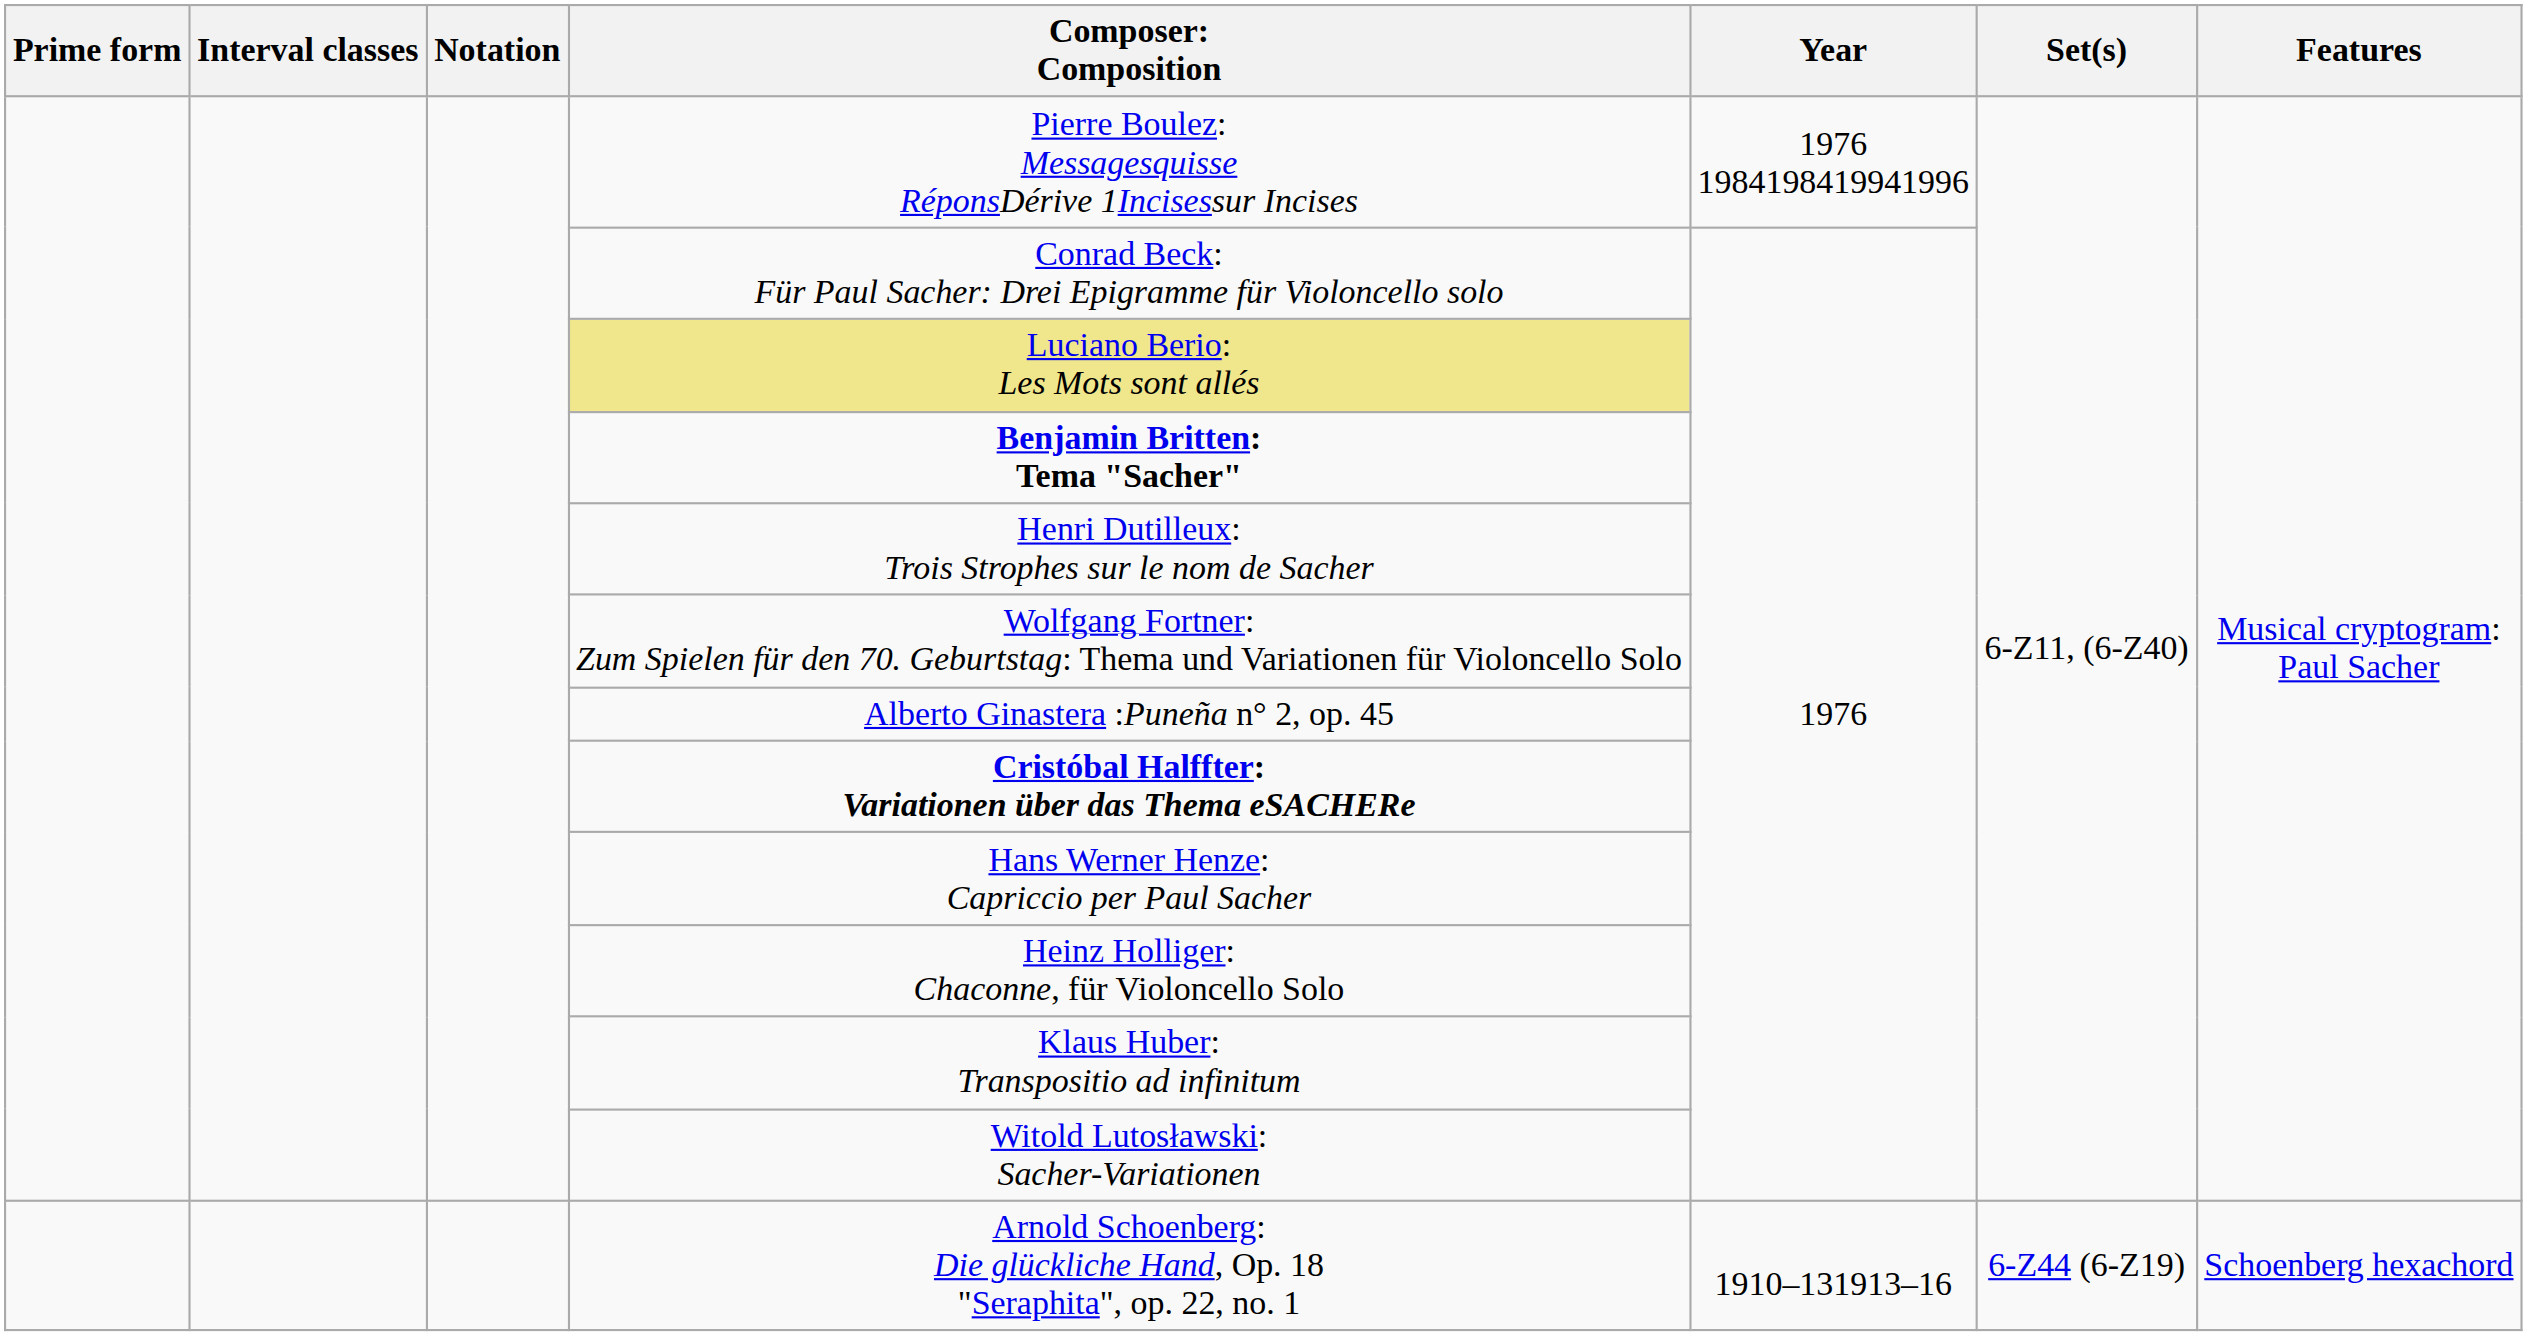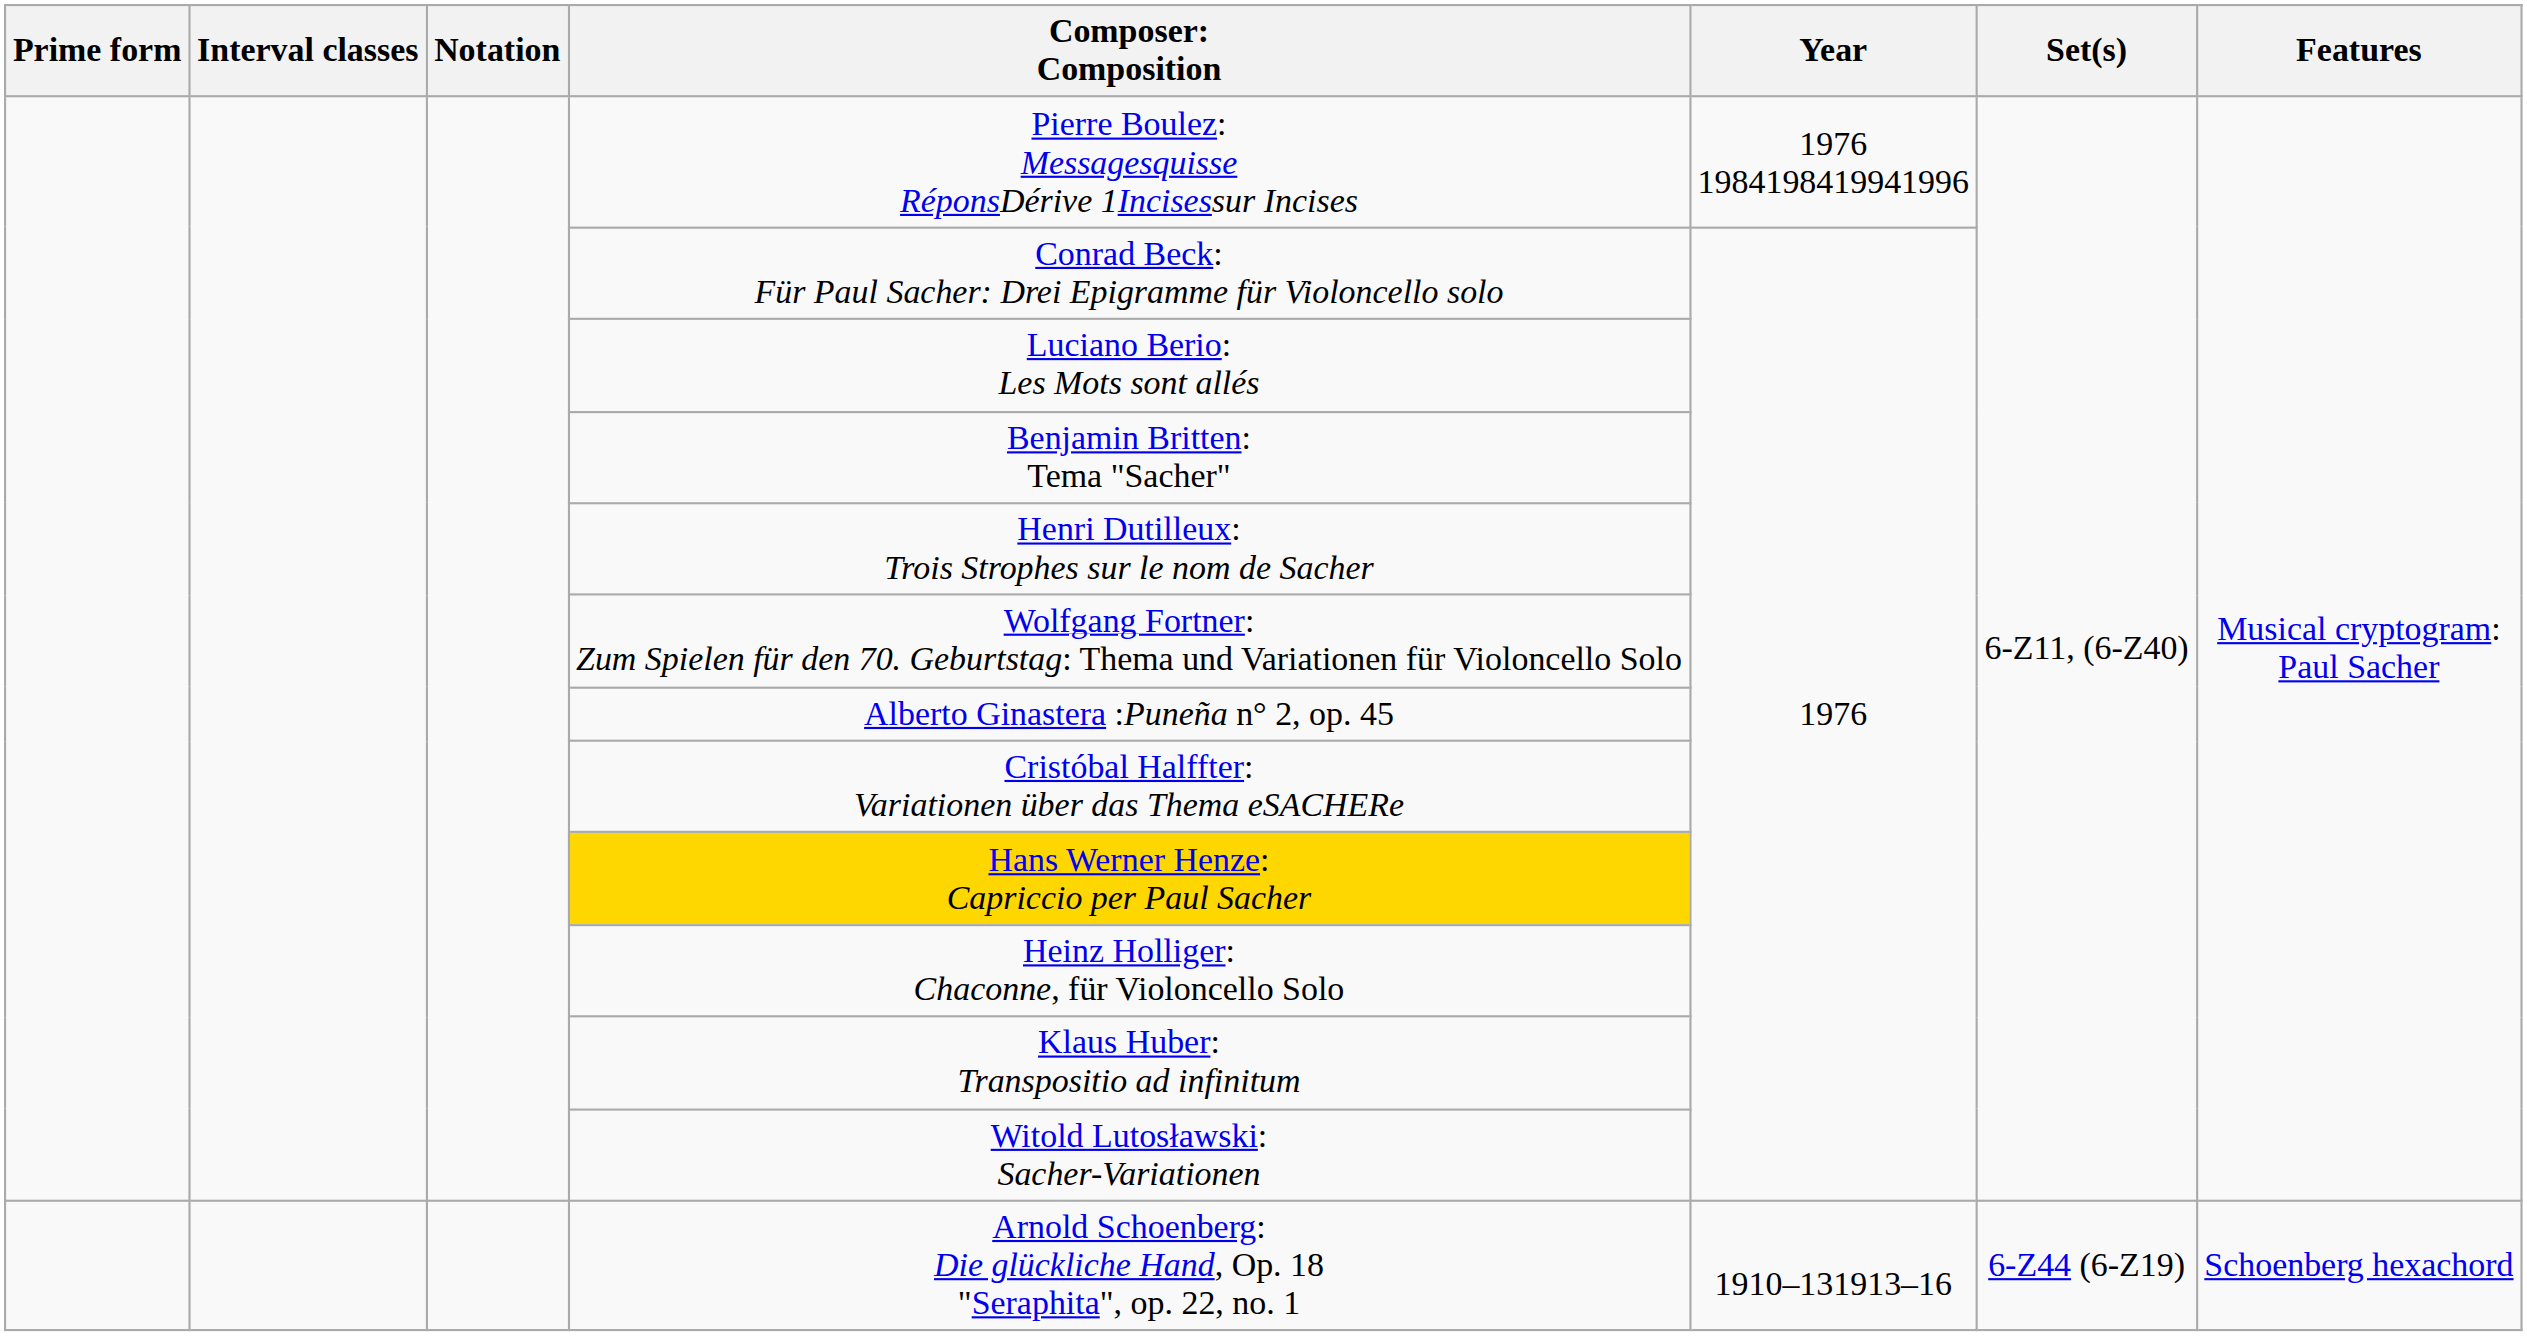(1129, 364) khaki background -> (1129, 364) no background
(1129, 456) bold -> (1129, 456) normal
(1129, 786) bold -> (1129, 786) normal
(1129, 878) no background -> (1129, 878) gold background
